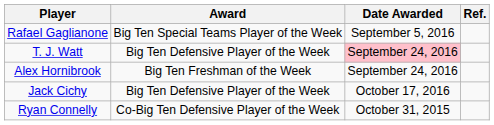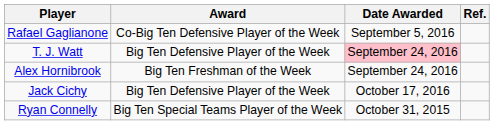(228, 33) Big Ten Special Teams Player of the Week -> (228, 33) Co-Big Ten Defensive Player of the Week
(228, 110) Co-Big Ten Defensive Player of the Week -> (228, 110) Big Ten Special Teams Player of the Week
